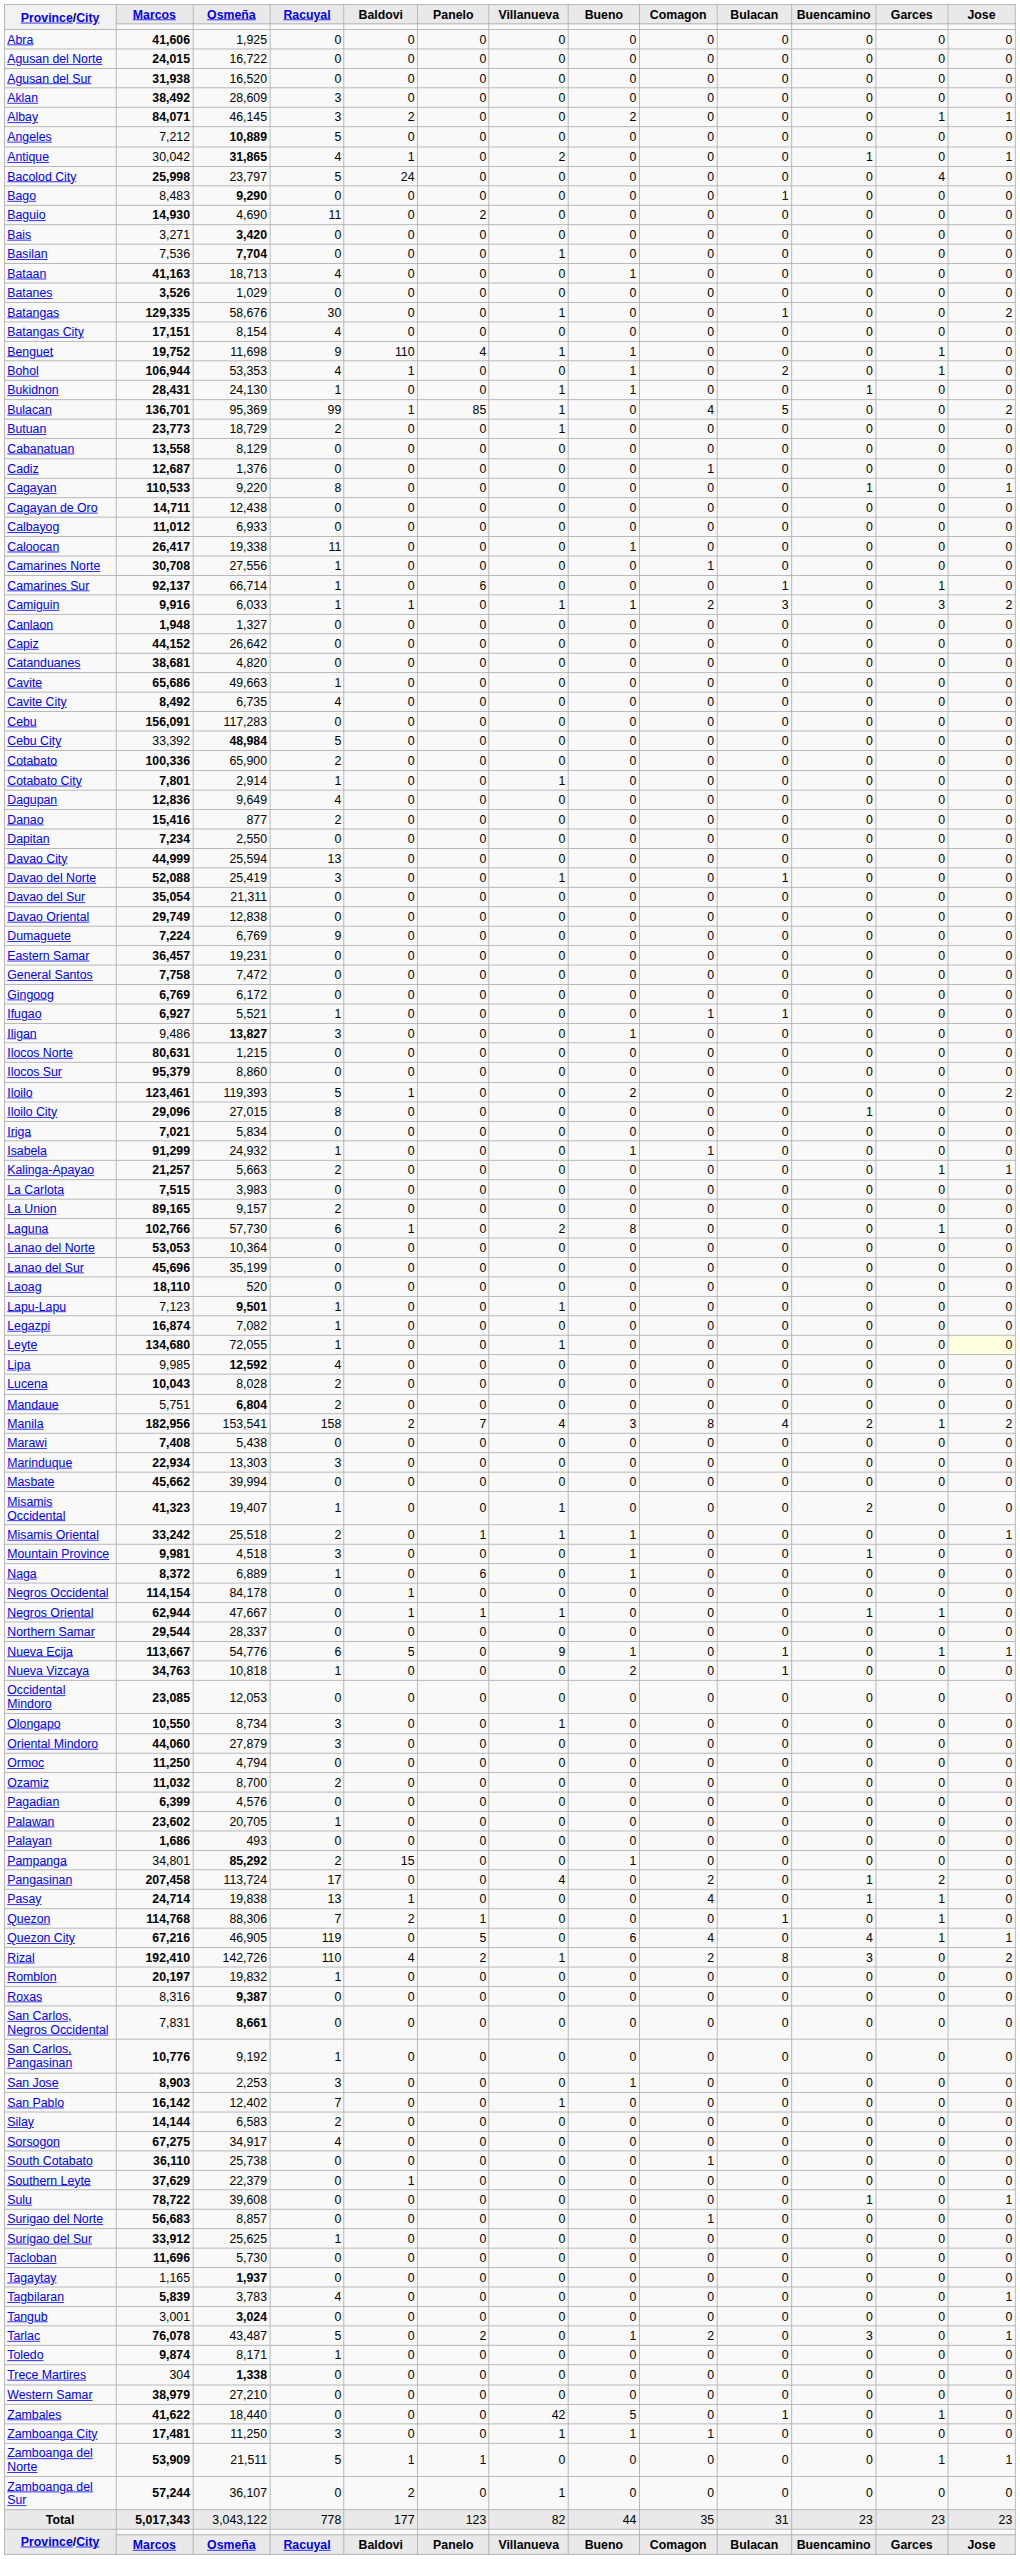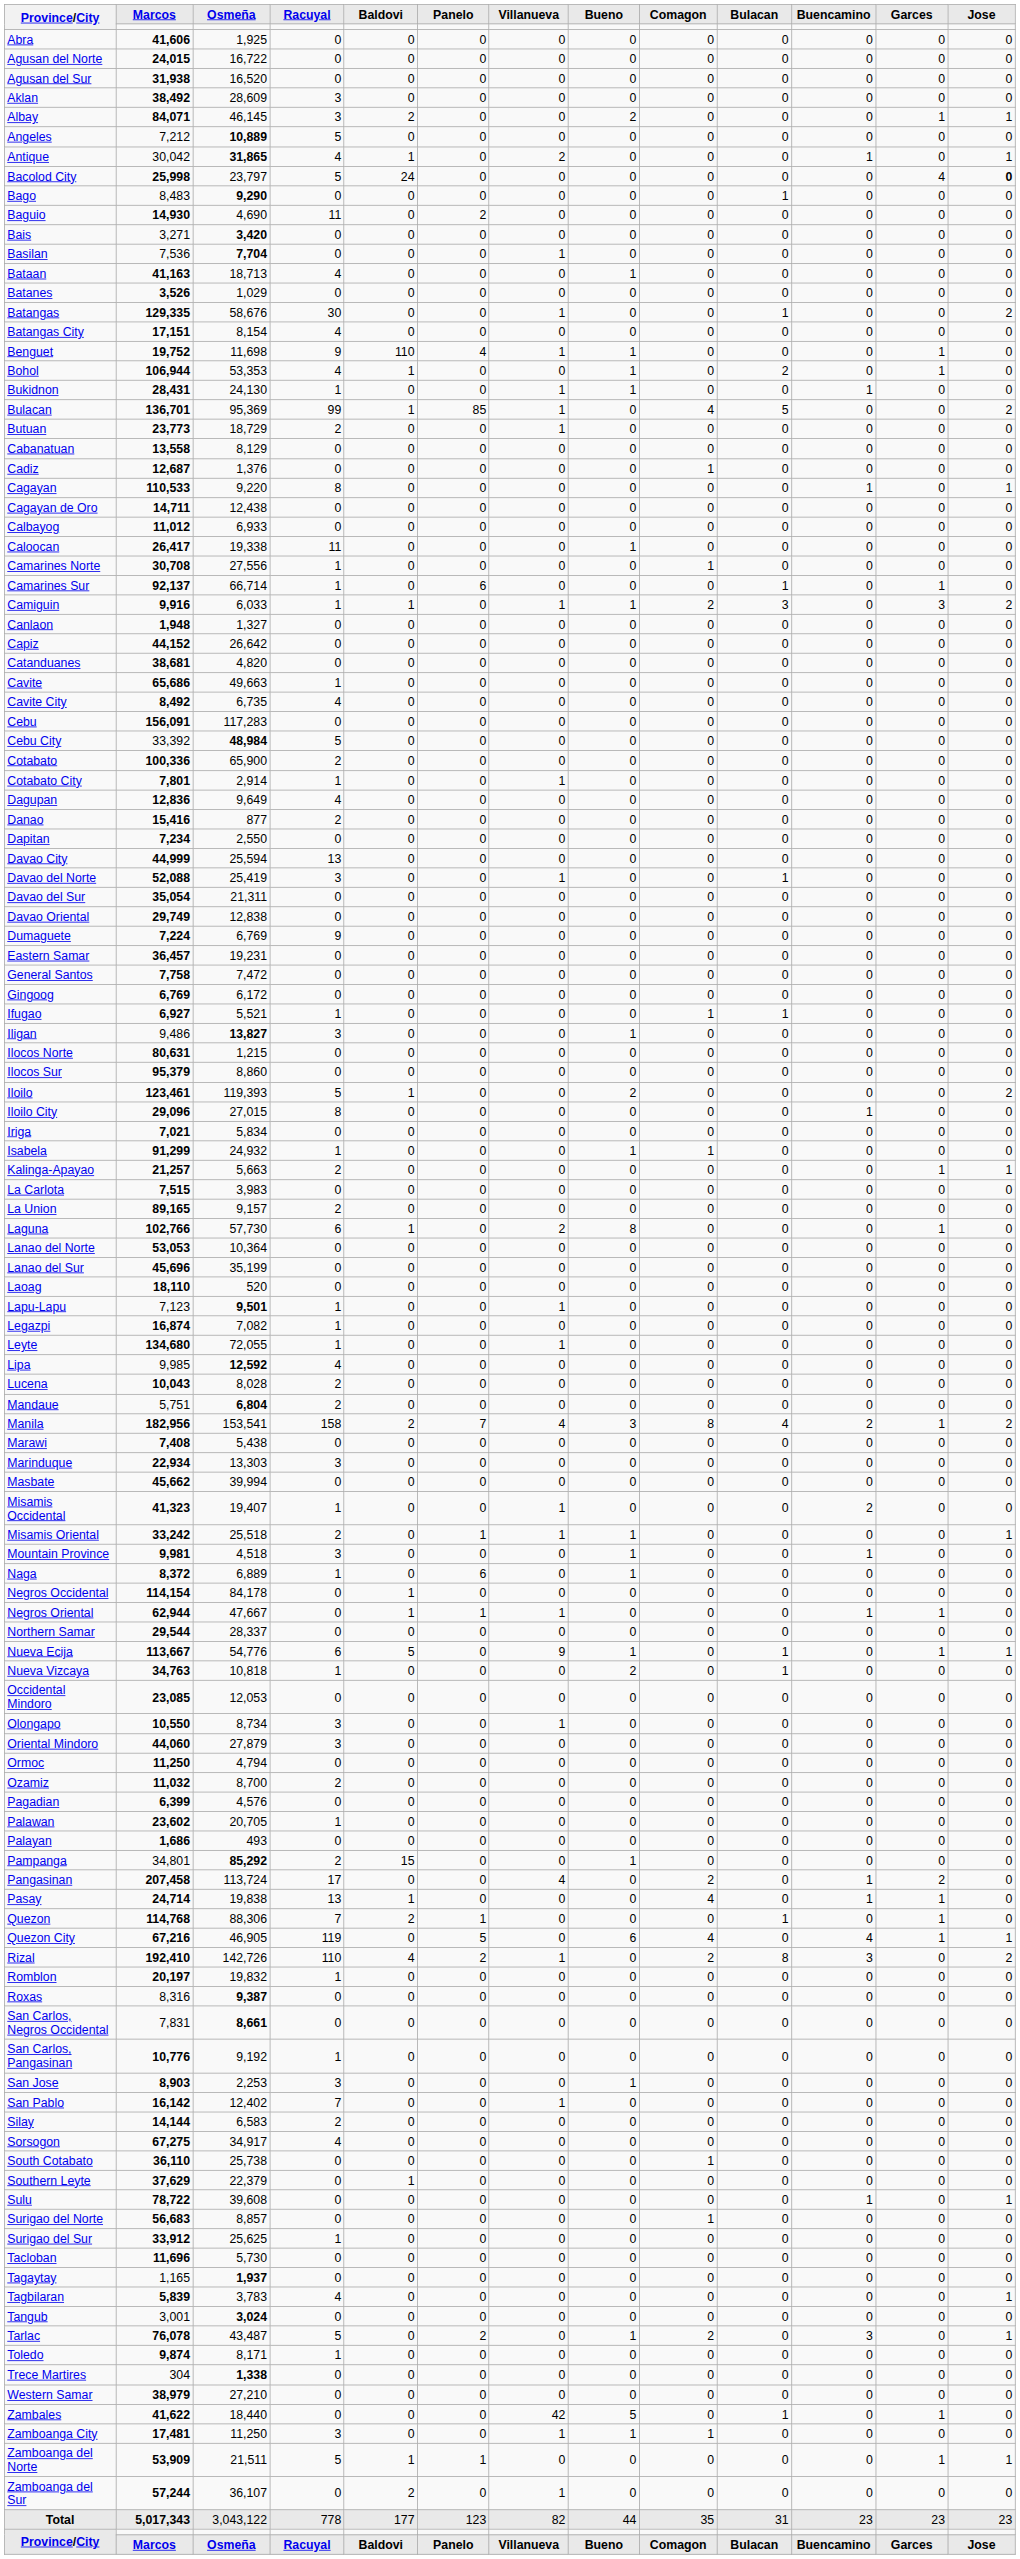(1009, 176) normal -> (1009, 176) bold
(1009, 1345) lightyellow background -> (1009, 1345) no background
